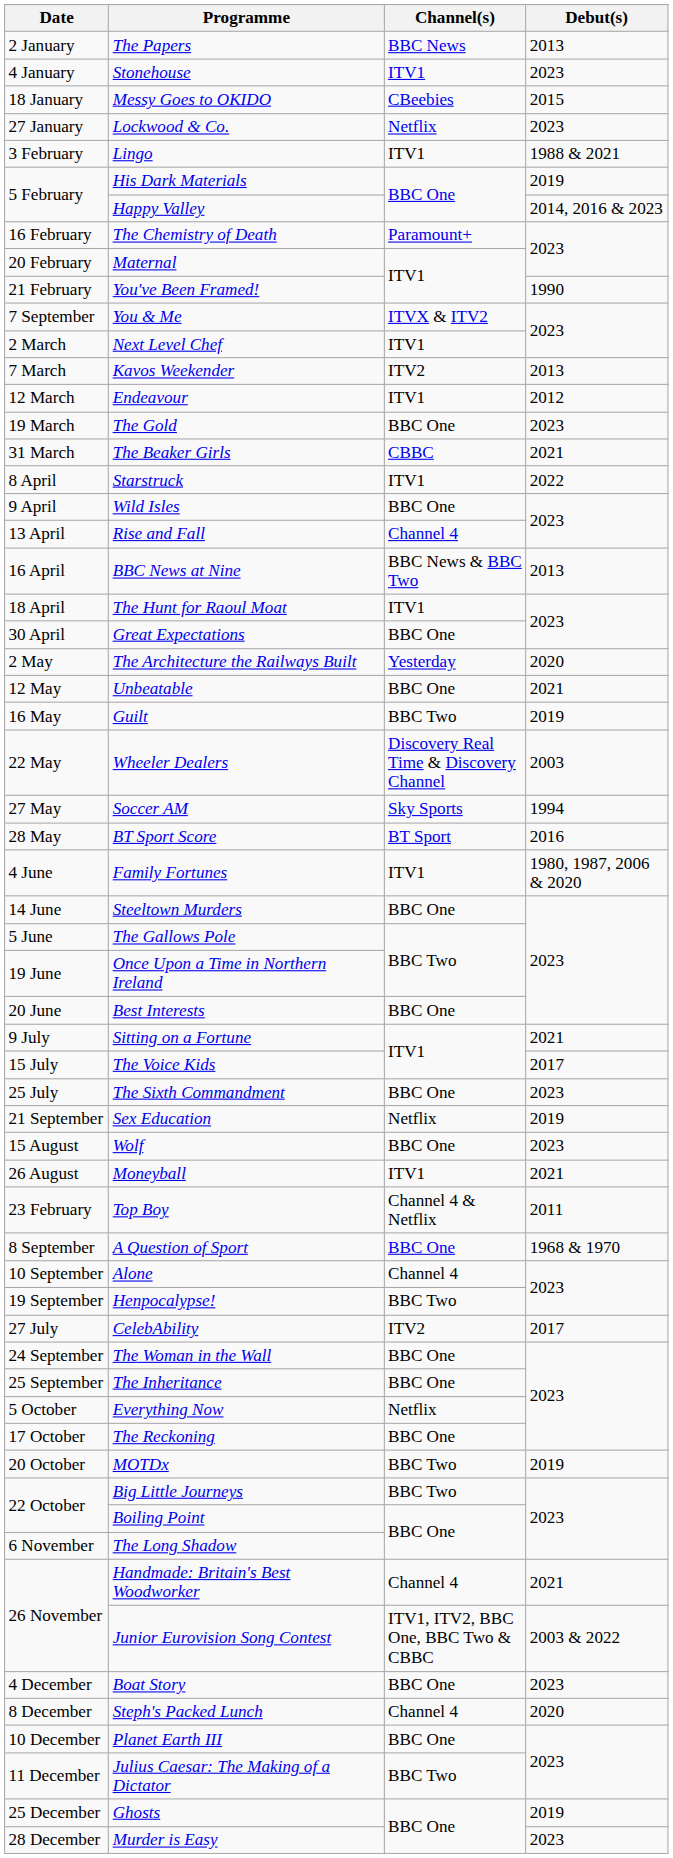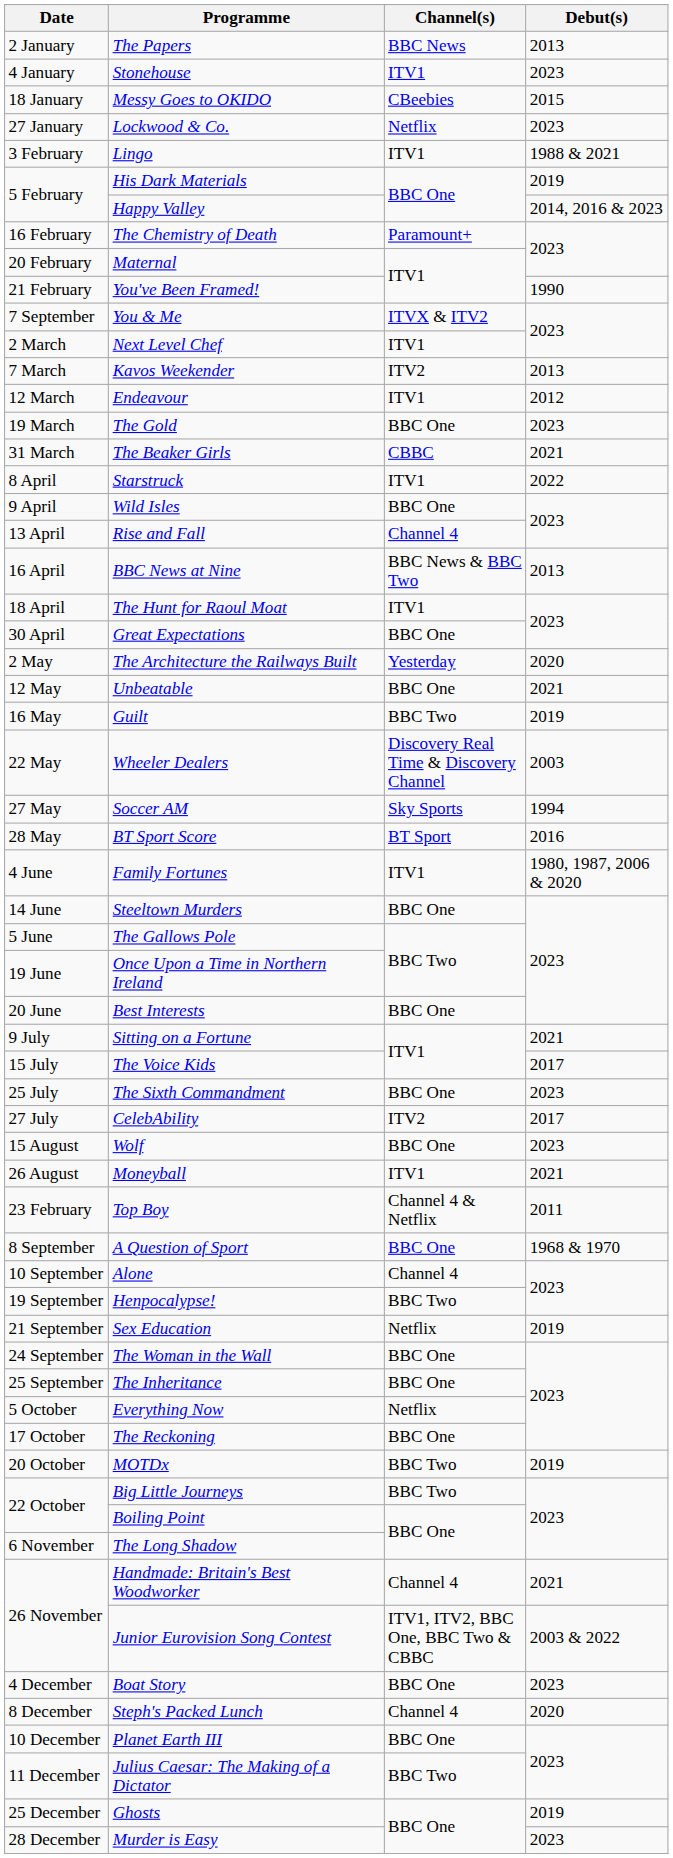rows swapped: (155, 1328) <-> (162, 1118)
